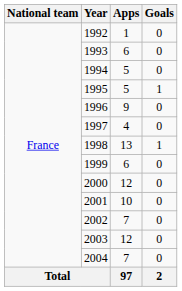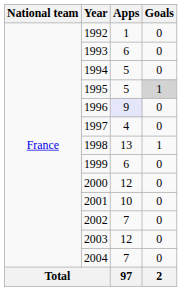(159, 88) no background -> (159, 88) lightgrey background
(126, 107) no background -> (126, 107) lavender background
